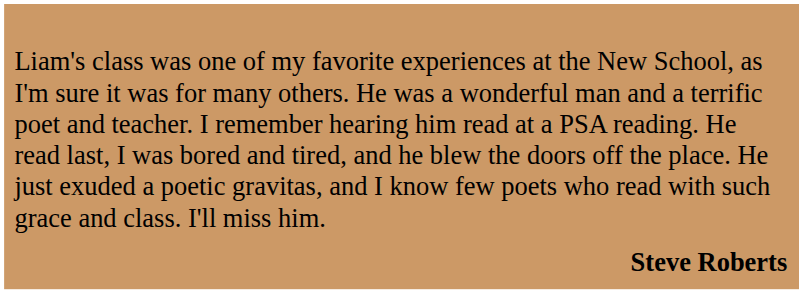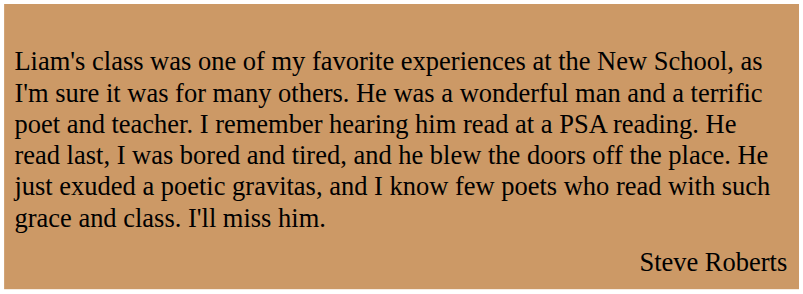(709, 262) bold -> (713, 262) normal
